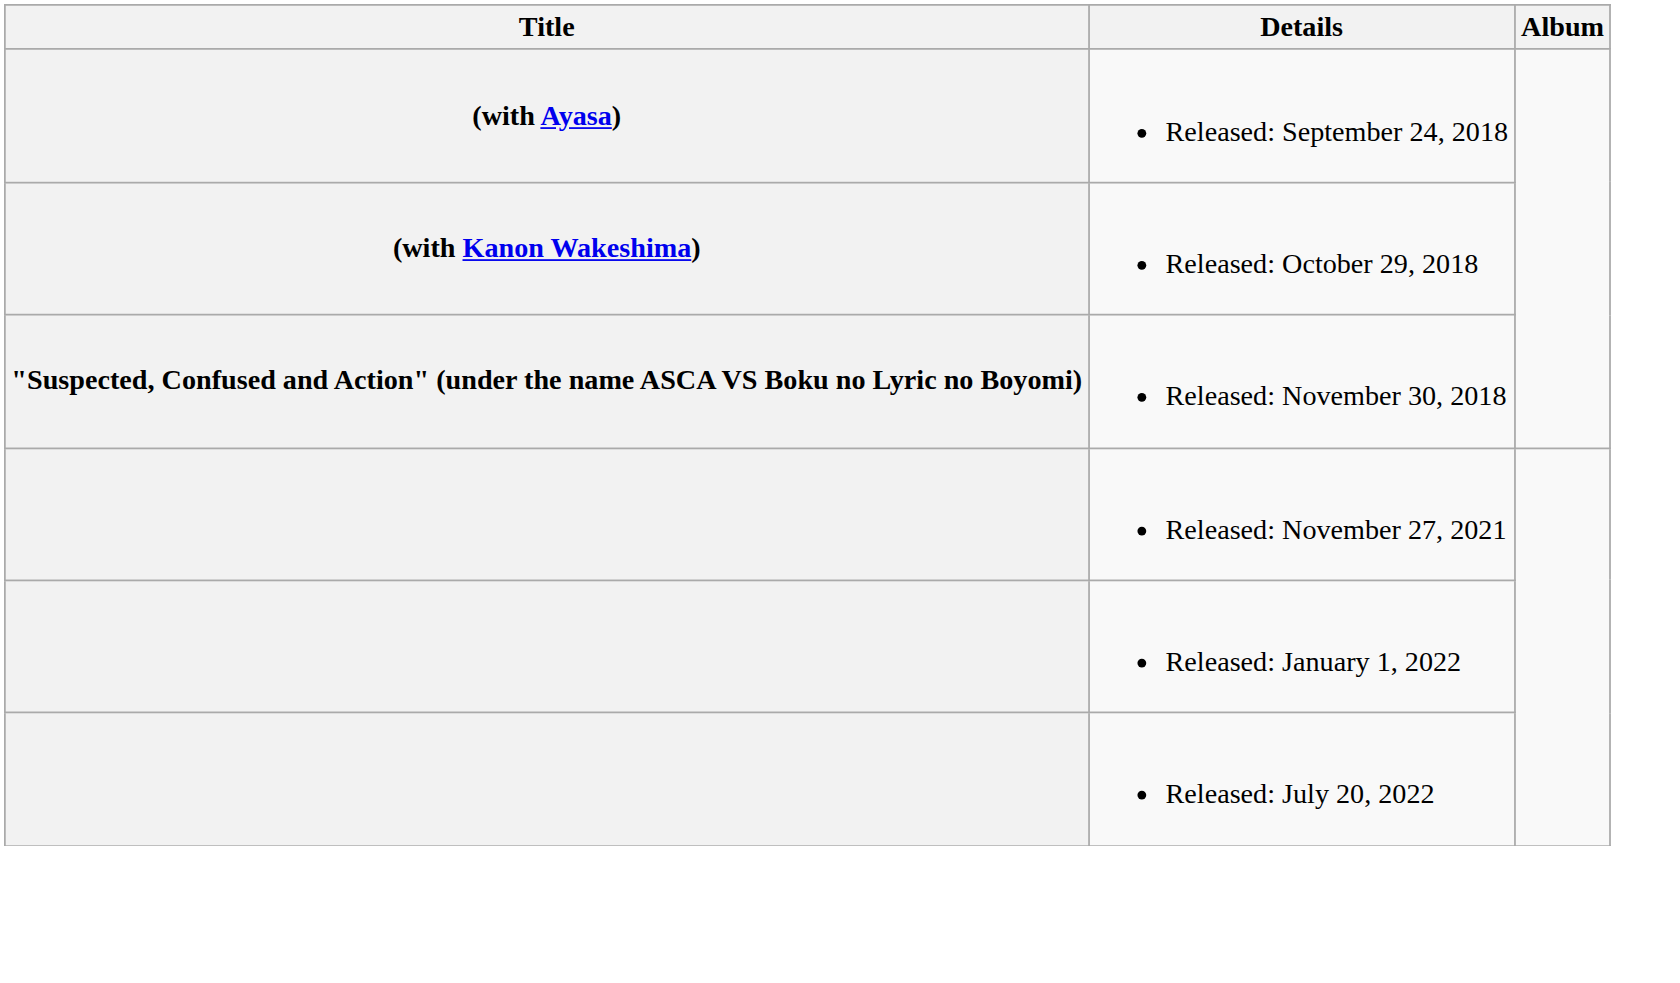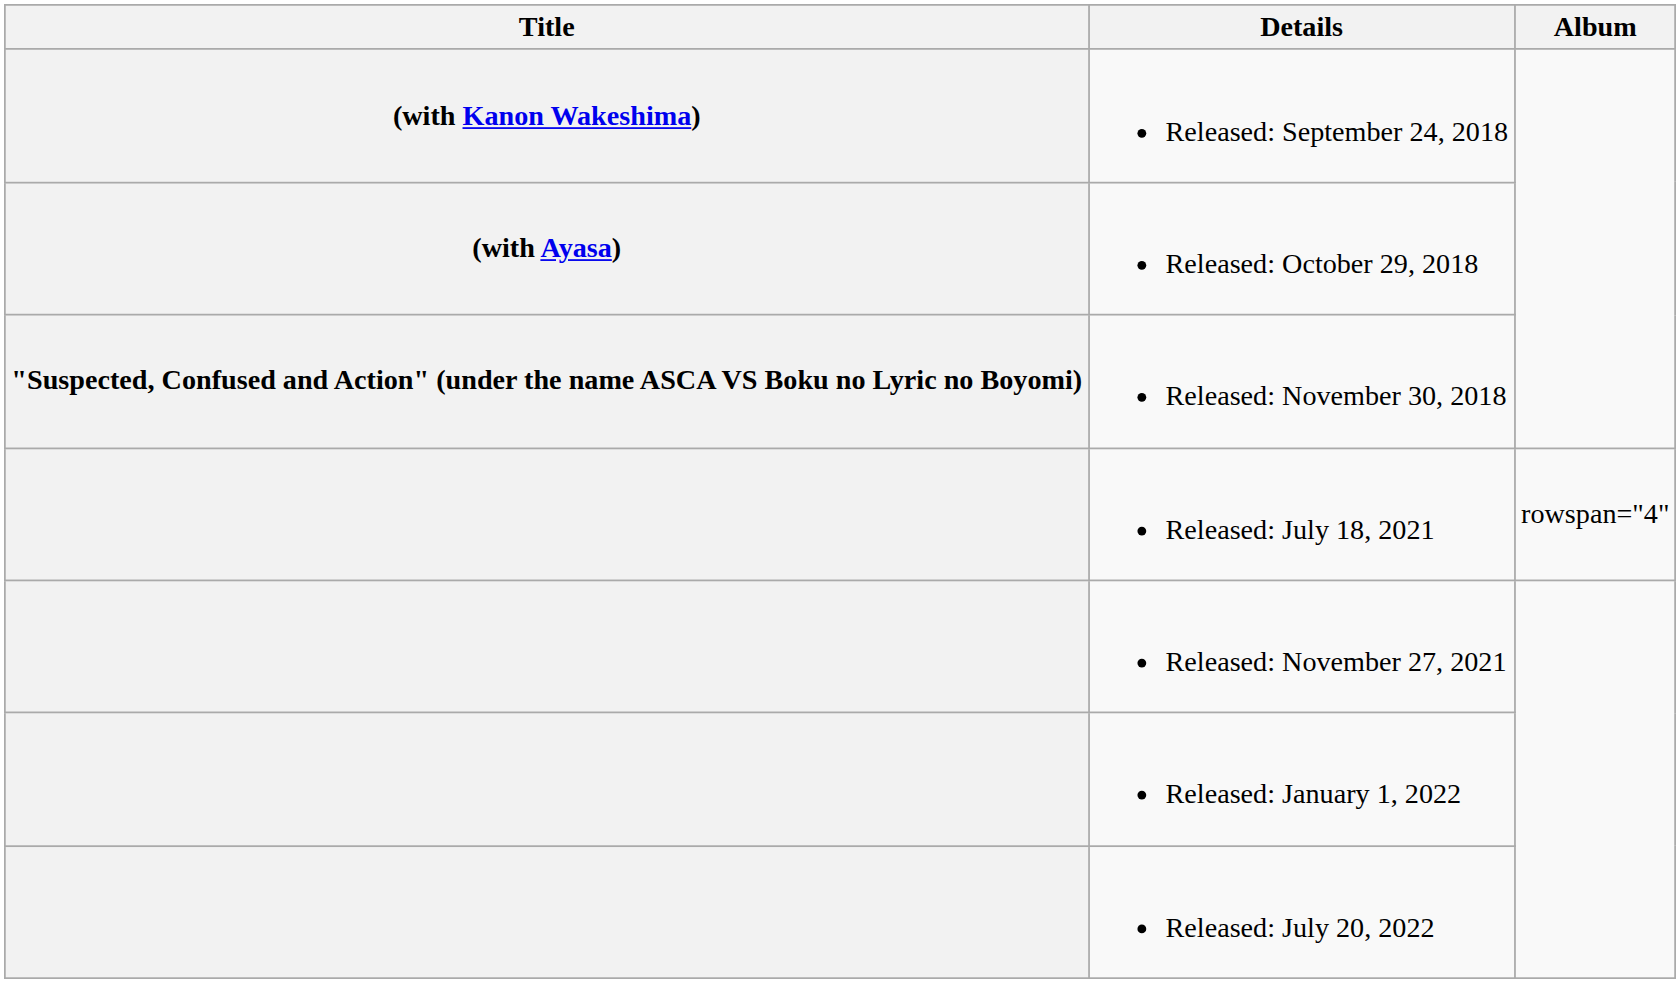(547, 115) (with Ayasa) -> (547, 115) (with Kanon Wakeshima)
(547, 248) (with Kanon Wakeshima) -> (547, 248) (with Ayasa)
+ row: (1302, 530)
